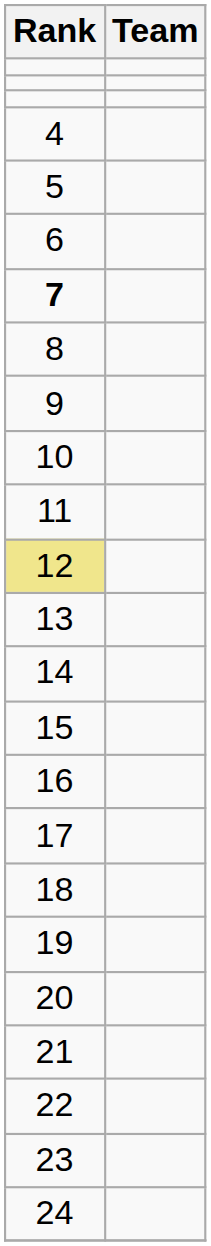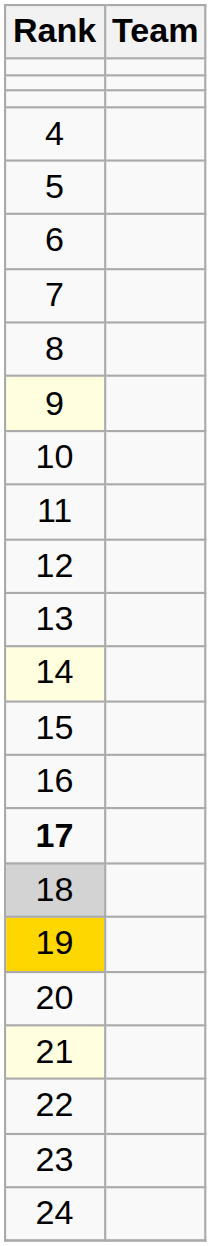(55, 294) bold -> (55, 294) normal
(55, 402) no background -> (55, 402) lightyellow background
(55, 565) khaki background -> (55, 565) no background
(55, 673) no background -> (55, 673) lightyellow background
(55, 835) normal -> (55, 835) bold
(55, 889) no background -> (55, 889) lightgrey background
(55, 943) no background -> (55, 943) gold background
(55, 1051) no background -> (55, 1051) lightyellow background
